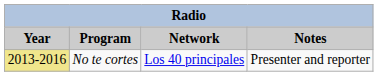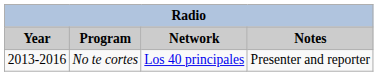(37, 60) khaki background -> (37, 60) no background
